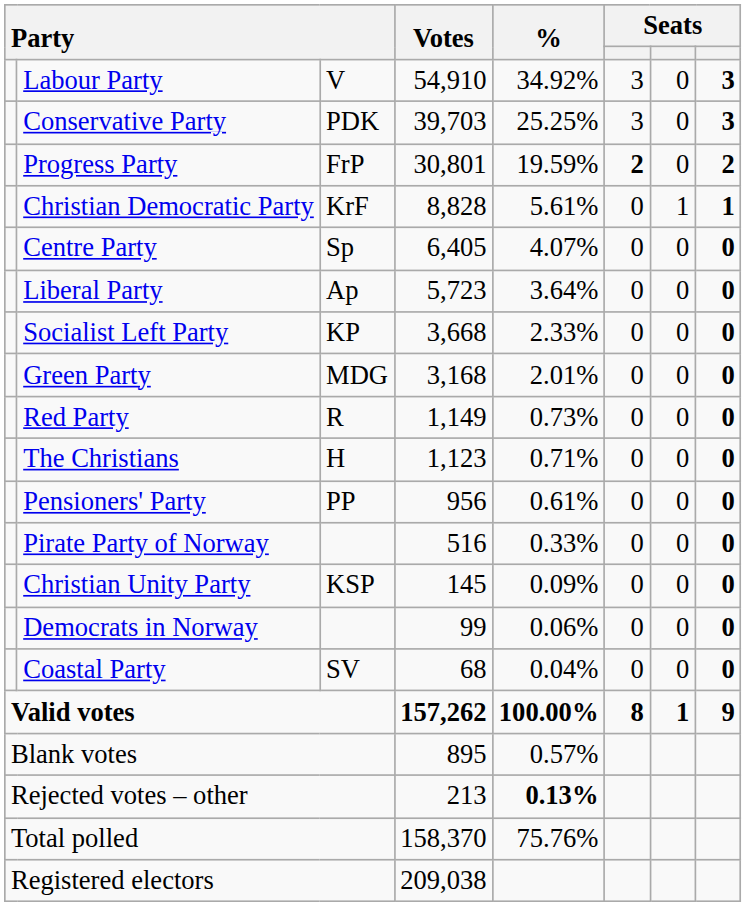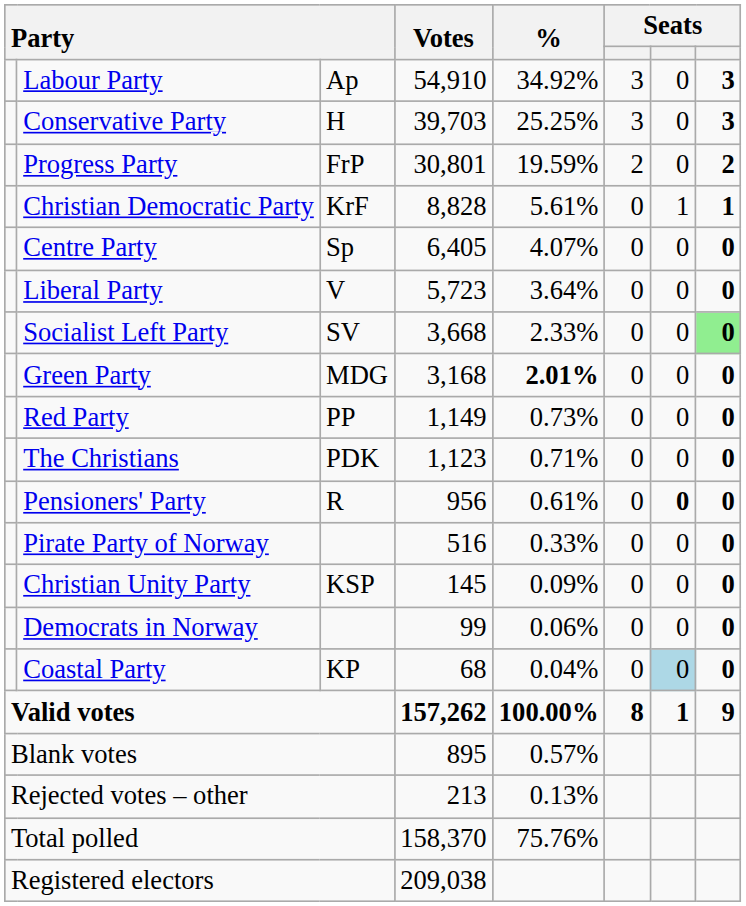(336, 79) V -> (342, 79) Ap
(353, 122) PDK -> (336, 122) H
(637, 164) bold -> (637, 164) normal
(342, 290) Ap -> (336, 290) V
(343, 332) KP -> (343, 332) SV
(728, 332) no background -> (728, 332) lightgreen background
(564, 374) normal -> (562, 374) bold
(335, 416) R -> (341, 416) PP
(336, 459) H -> (353, 459) PDK
(341, 501) PP -> (335, 501) R
(683, 501) normal -> (683, 501) bold
(343, 669) SV -> (343, 669) KP
(683, 669) no background -> (683, 669) lightblue background
(562, 796) bold -> (564, 796) normal
